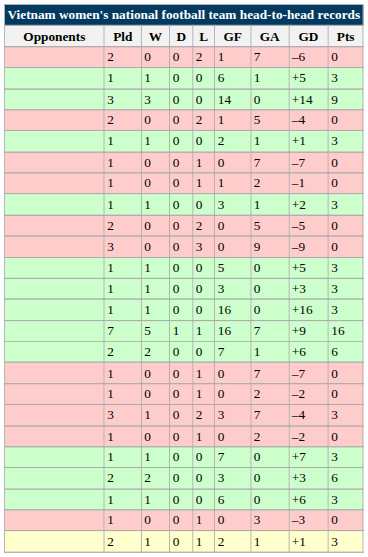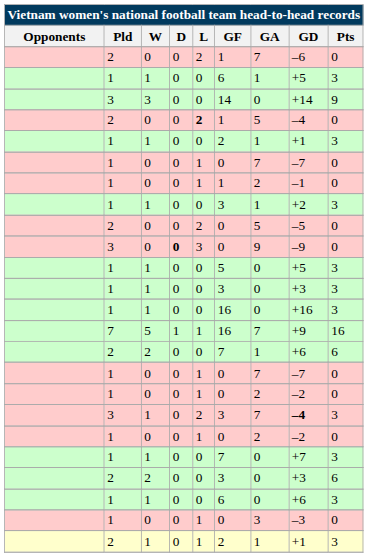(199, 120) normal -> (199, 120) bold
(176, 246) normal -> (176, 246) bold
(298, 415) normal -> (298, 415) bold
